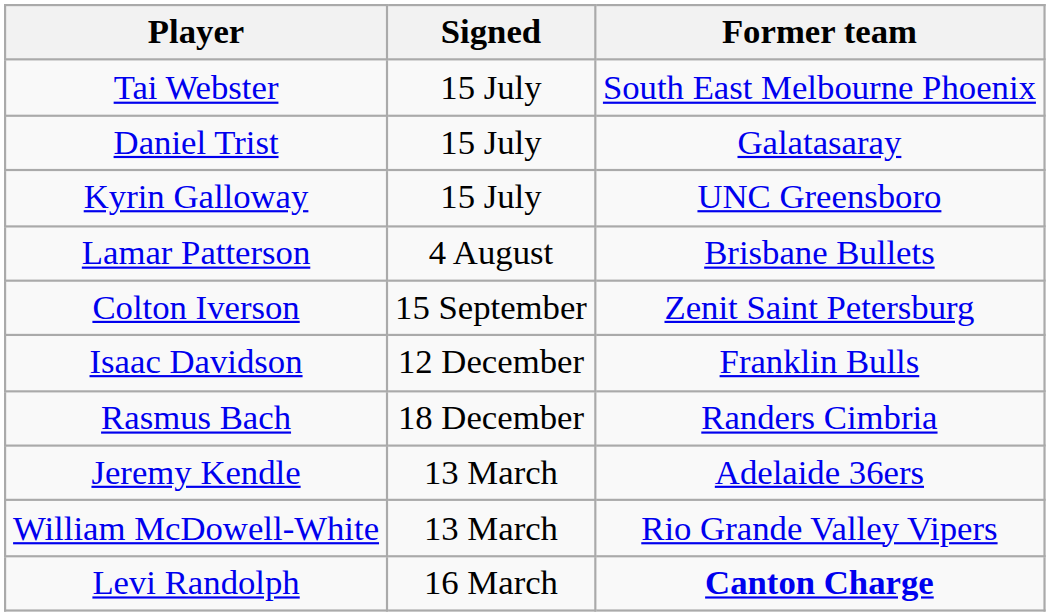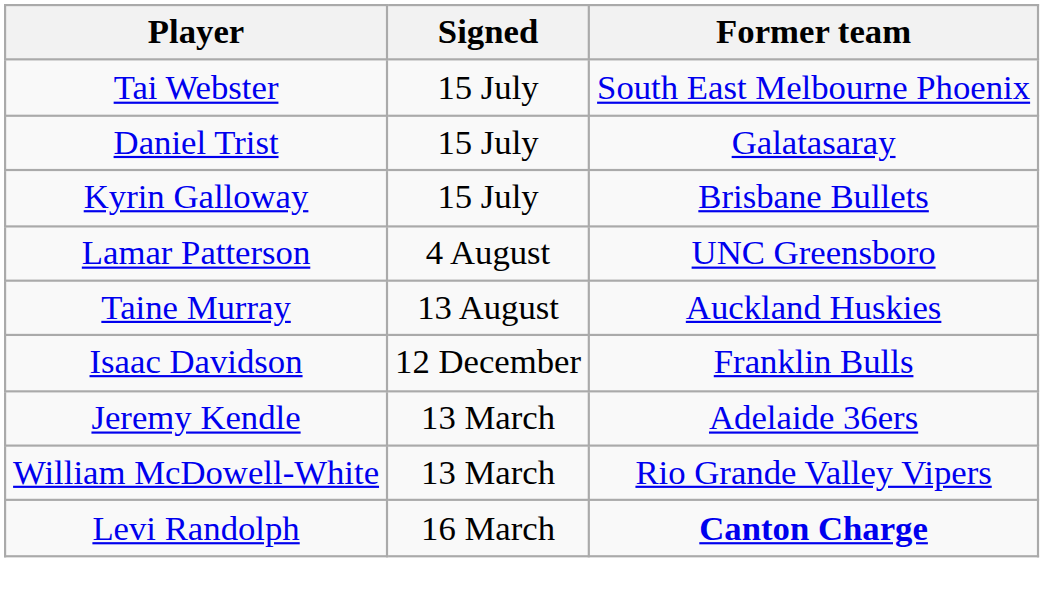(819, 197) UNC Greensboro -> (814, 197) Brisbane Bullets
(819, 252) Brisbane Bullets -> (814, 252) UNC Greensboro
+ row: (196, 307)
- row: (196, 307)
- row: (196, 417)
